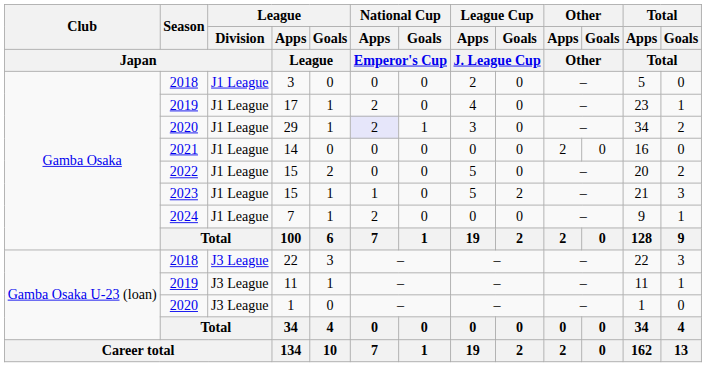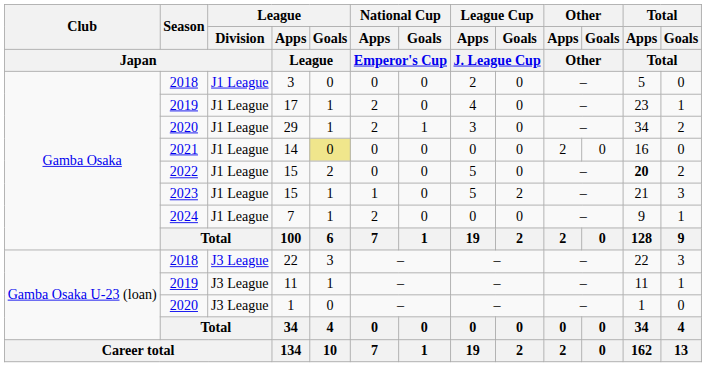(374, 127) lavender background -> (374, 127) no background
(330, 149) no background -> (330, 149) khaki background
(642, 171) normal -> (642, 171) bold
